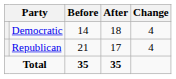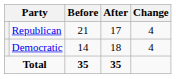rows swapped: (37, 47) <-> (37, 30)
